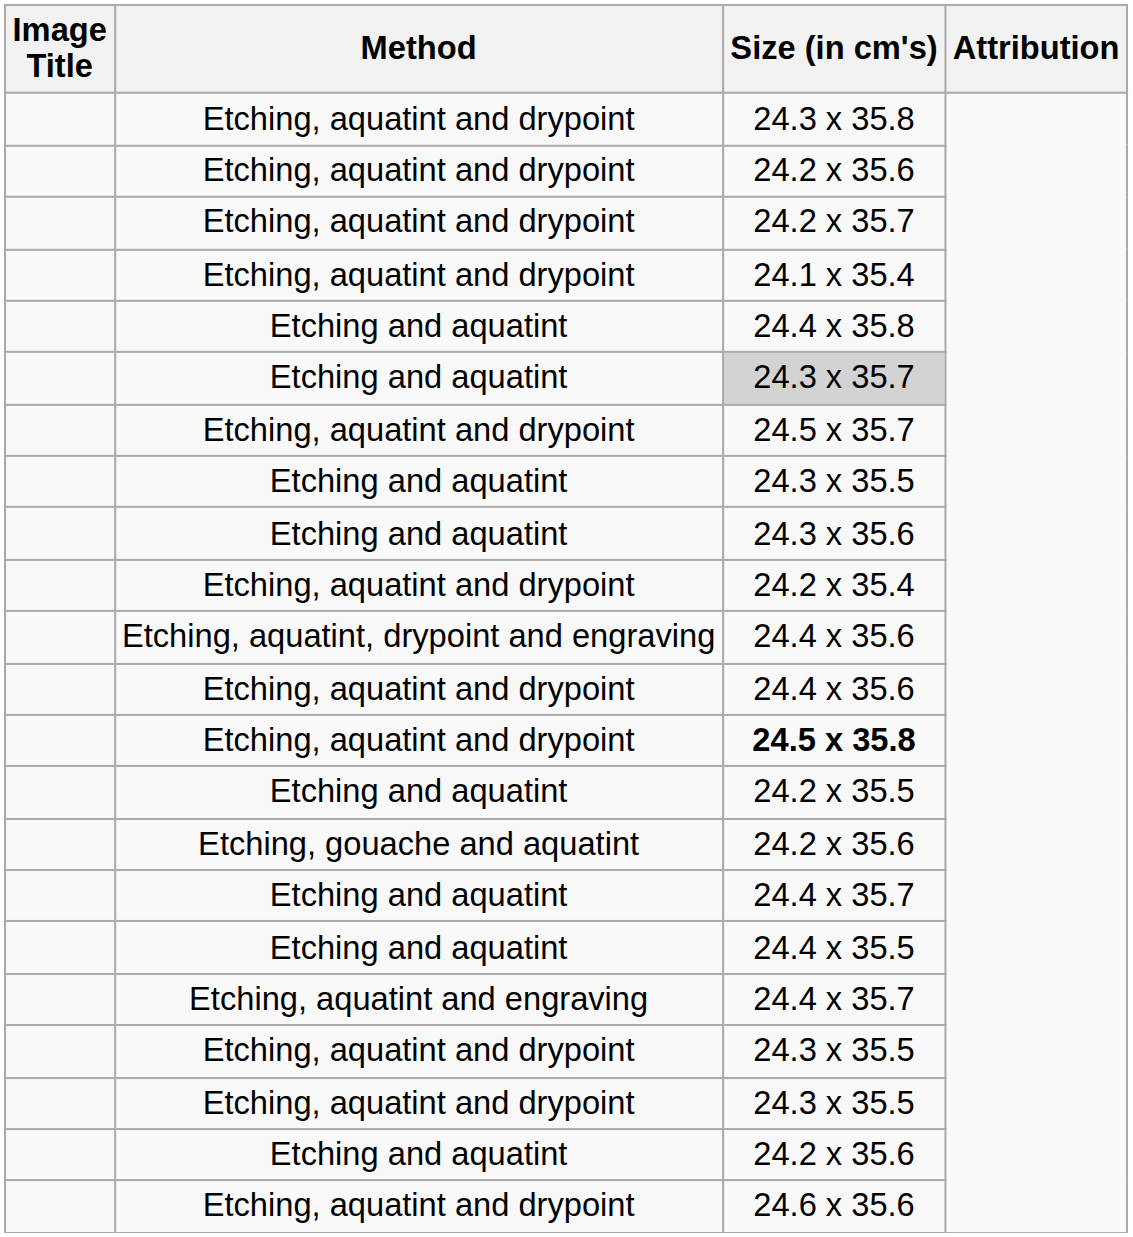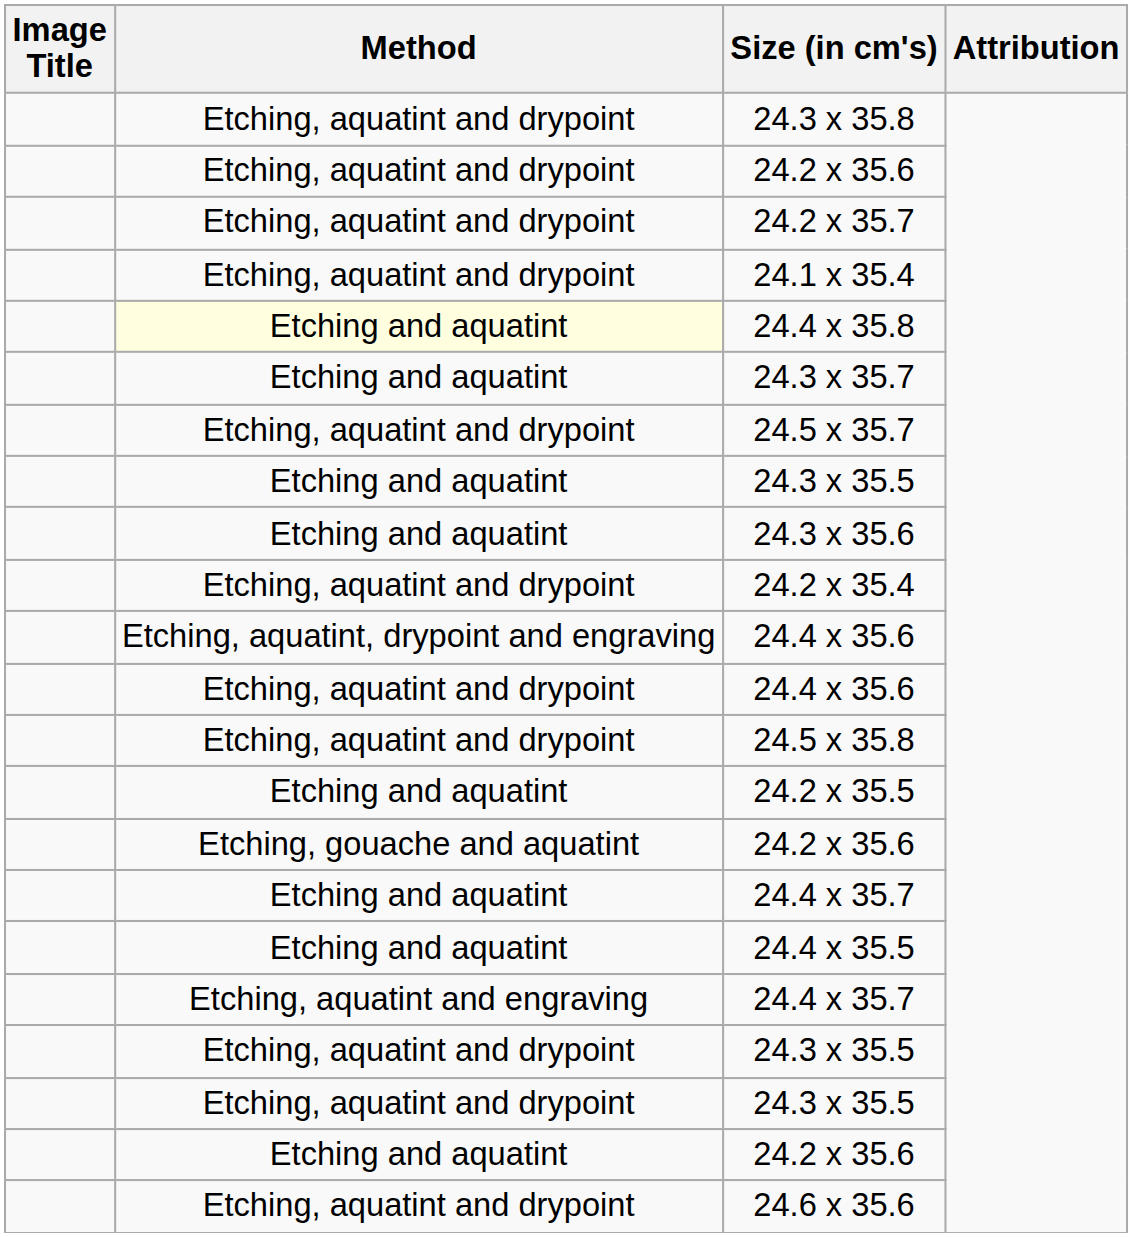(419, 325) no background -> (419, 325) lightyellow background
(834, 377) lightgrey background -> (834, 377) no background
(834, 740) bold -> (834, 740) normal
